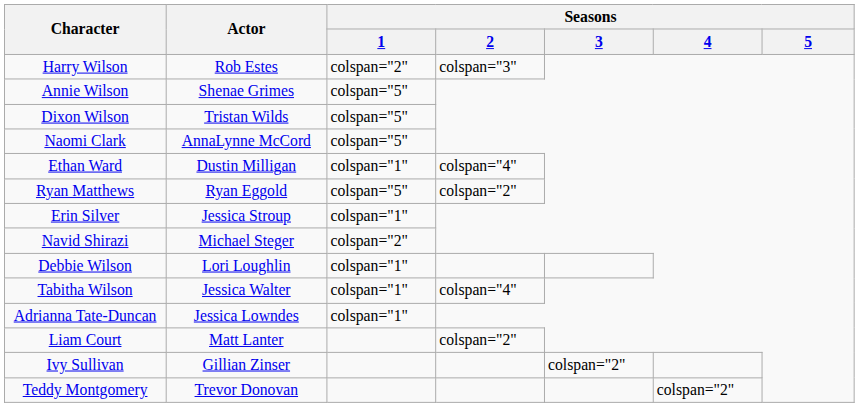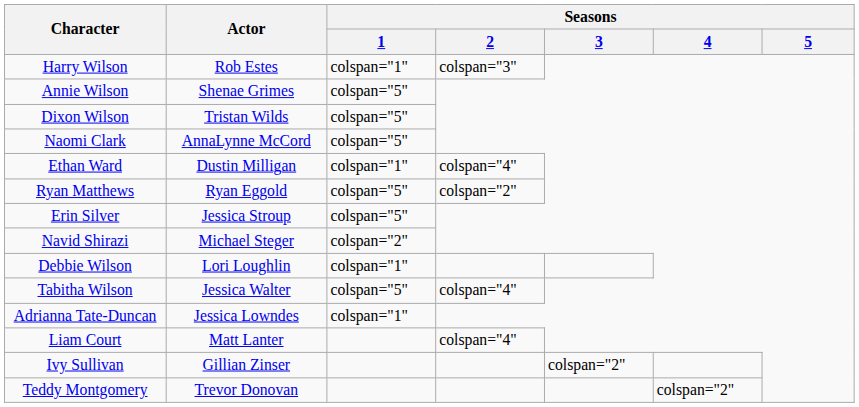(369, 66) colspan="2" -> (369, 66) colspan="1"
(369, 215) colspan="1" -> (369, 215) colspan="5"
(369, 290) colspan="1" -> (369, 290) colspan="5"
(478, 340) colspan="2" -> (478, 340) colspan="4"
